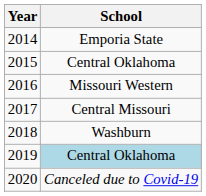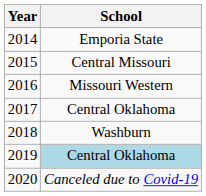(121, 62) Central Oklahoma -> (121, 62) Central Missouri
(121, 109) Central Missouri -> (121, 109) Central Oklahoma
